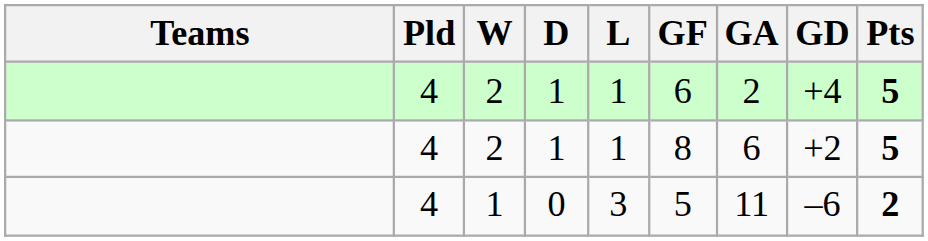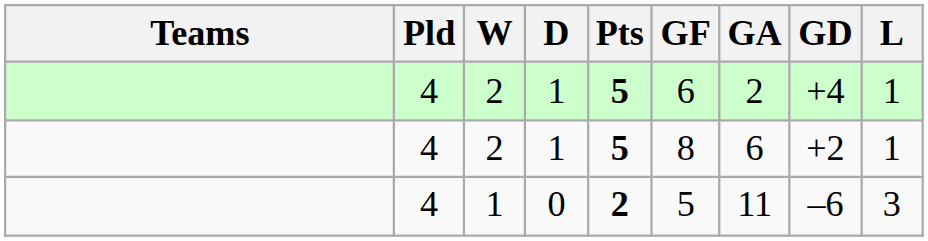columns swapped: (618, 33) <-> (890, 33)
